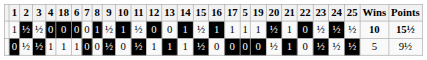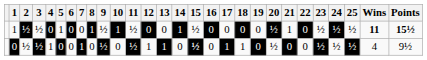columns swapped: (245, 13) <-> (64, 13)
(217, 30) 1 -> (211, 30) 0
(232, 30) 1 -> (227, 30) 0
(258, 30) 1 -> (258, 30) 0
(374, 30) 10 -> (374, 30) 11
(77, 47) 1 -> (71, 47) 0
(87, 47) 0 -> (82, 47) 1
(185, 47) 1 -> (180, 47) 0
(201, 47) normal -> (196, 47) bold
(232, 47) 0 -> (227, 47) 1
(290, 47) 1 -> (290, 47) 0
(374, 47) 5 -> (374, 47) 4
